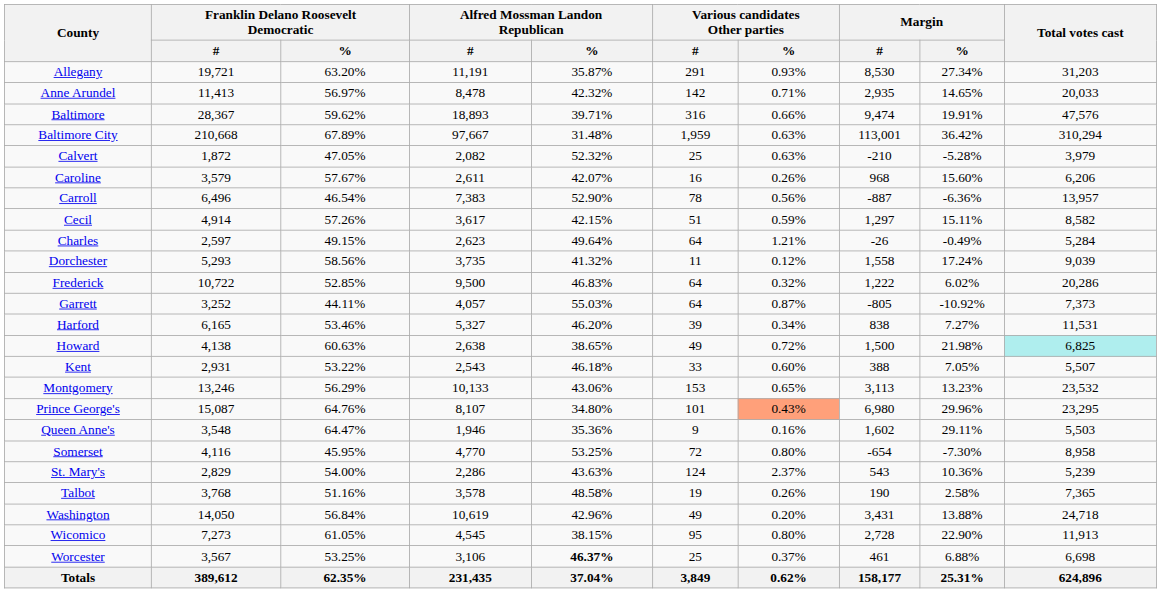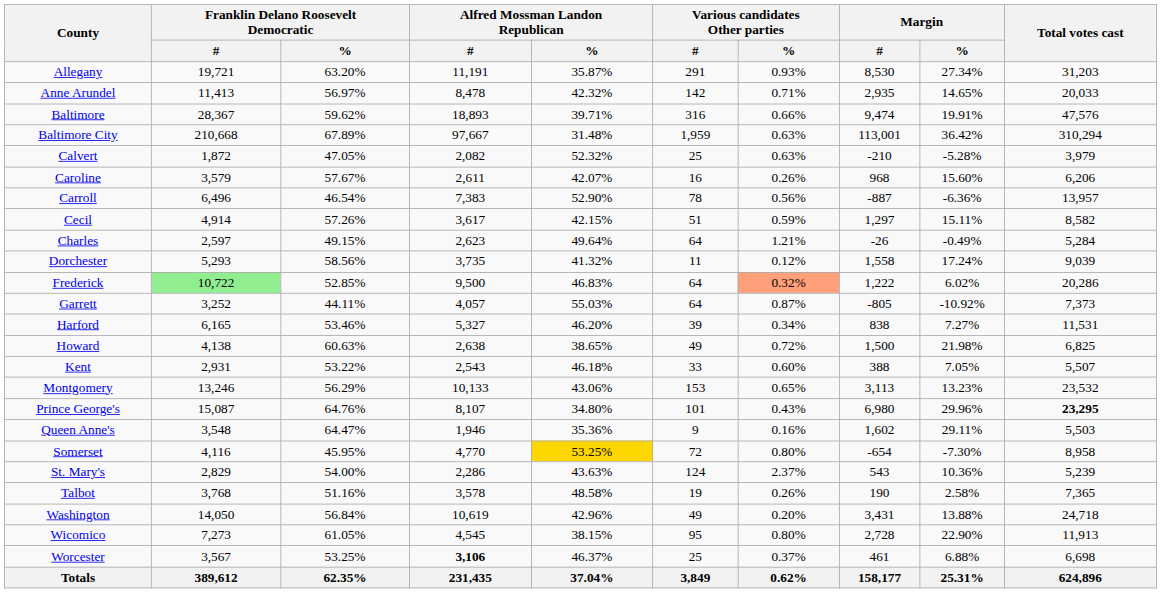(216, 282) no background -> (216, 282) lightgreen background
(789, 282) no background -> (789, 282) lightsalmon background
(1080, 345) paleturquoise background -> (1080, 345) no background
(789, 409) lightsalmon background -> (789, 409) no background
(1080, 409) normal -> (1080, 409) bold
(592, 451) no background -> (592, 451) gold background
(470, 556) normal -> (470, 556) bold
(592, 556) bold -> (592, 556) normal
